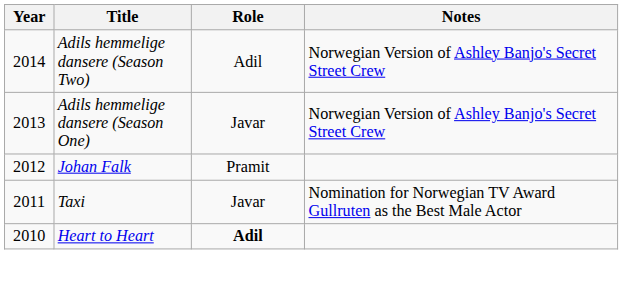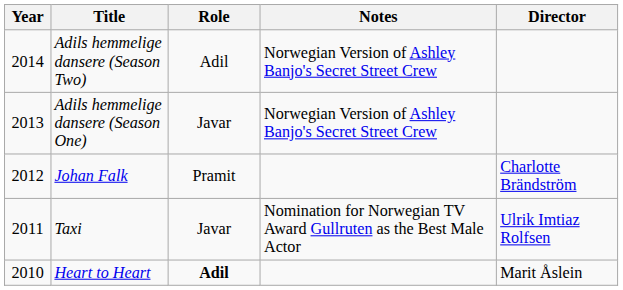+ column: (557, 17)
